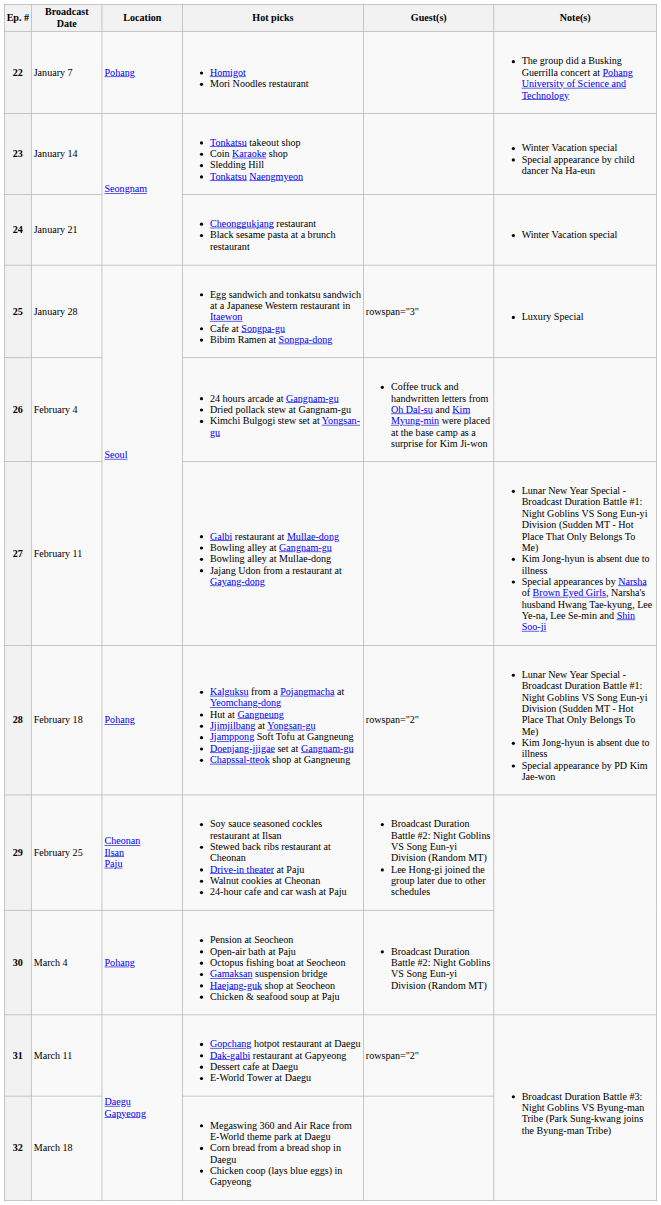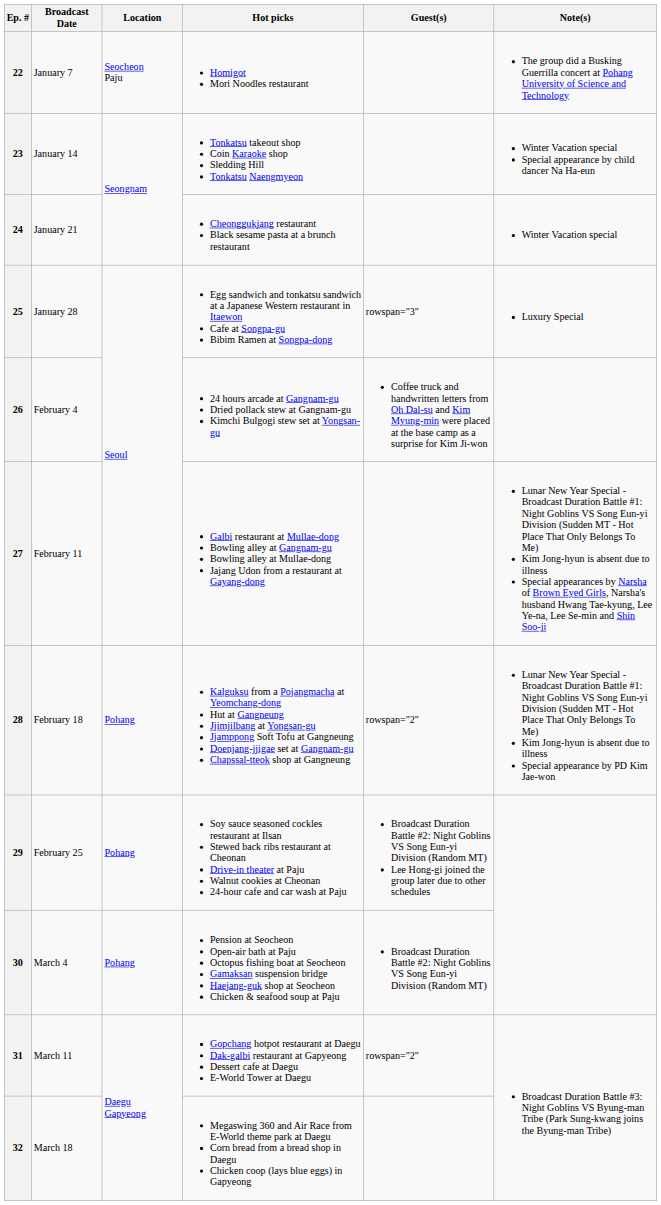(120, 72) Pohang -> (124, 72) Seocheon Paju
(122, 852) Cheonan Ilsan Paju -> (120, 852) Pohang
